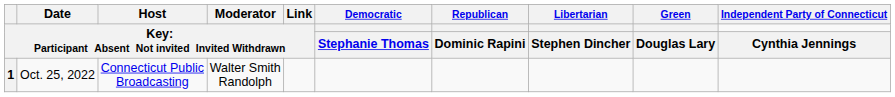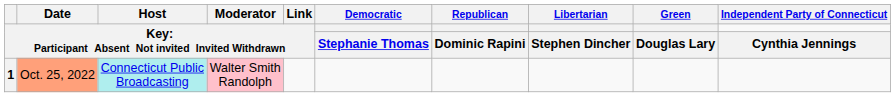(57, 75) no background -> (57, 75) lightsalmon background
(152, 75) no background -> (152, 75) paleturquoise background
(245, 75) no background -> (245, 75) pink background
